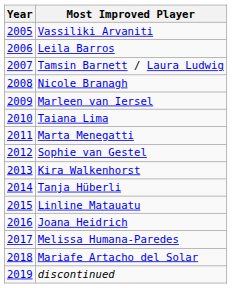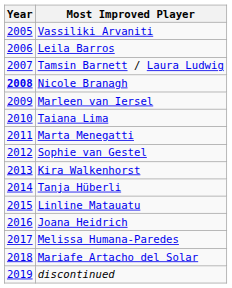(20, 83) normal -> (20, 83) bold
